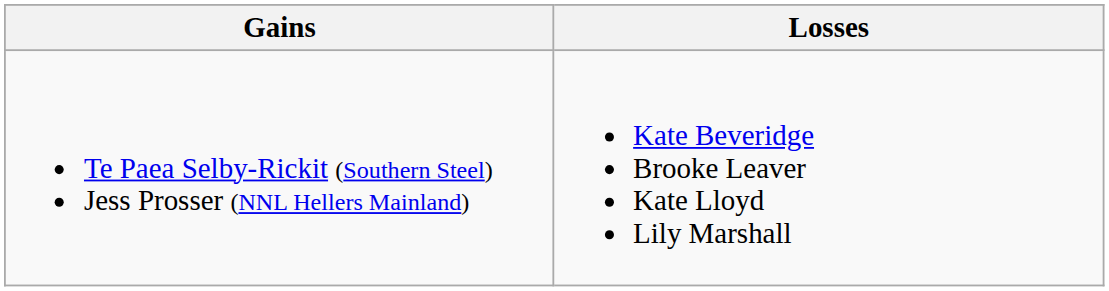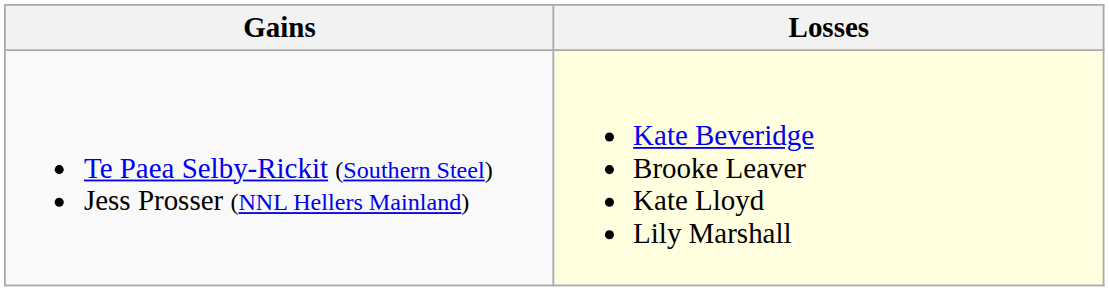(829, 184) no background -> (829, 184) lightyellow background
